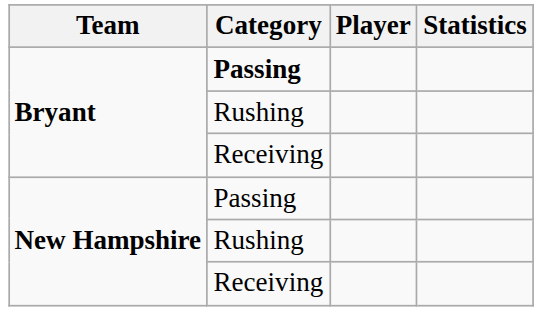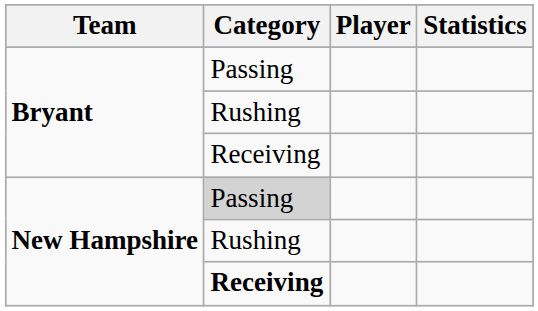(257, 68) bold -> (252, 68) normal
(255, 197) no background -> (252, 197) lightgrey background
(268, 283) normal -> (267, 283) bold
